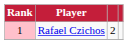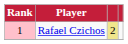(113, 30) no background -> (113, 30) khaki background
